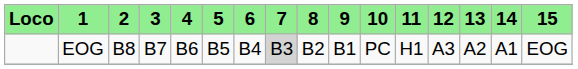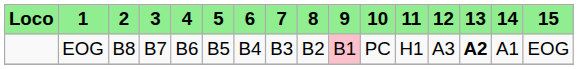(282, 49) lightgrey background -> (282, 49) no background
(345, 49) no background -> (345, 49) pink background
(475, 49) normal -> (475, 49) bold
